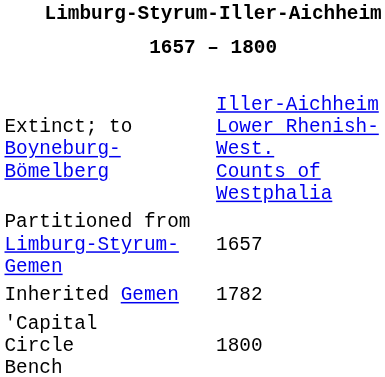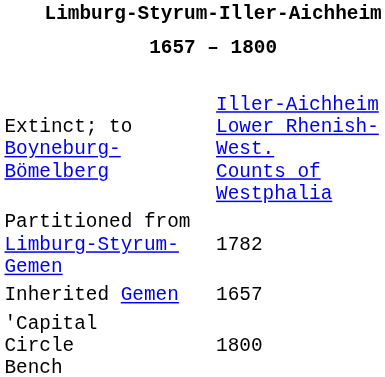(239, 245) 1657 -> (239, 245) 1782
(239, 295) 1782 -> (239, 295) 1657
